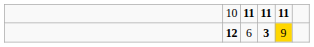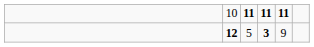(249, 32) 6 -> (249, 32) 5
(283, 32) gold background -> (283, 32) no background
